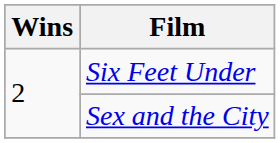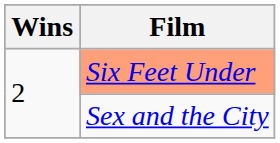(171, 71) no background -> (171, 71) lightsalmon background
